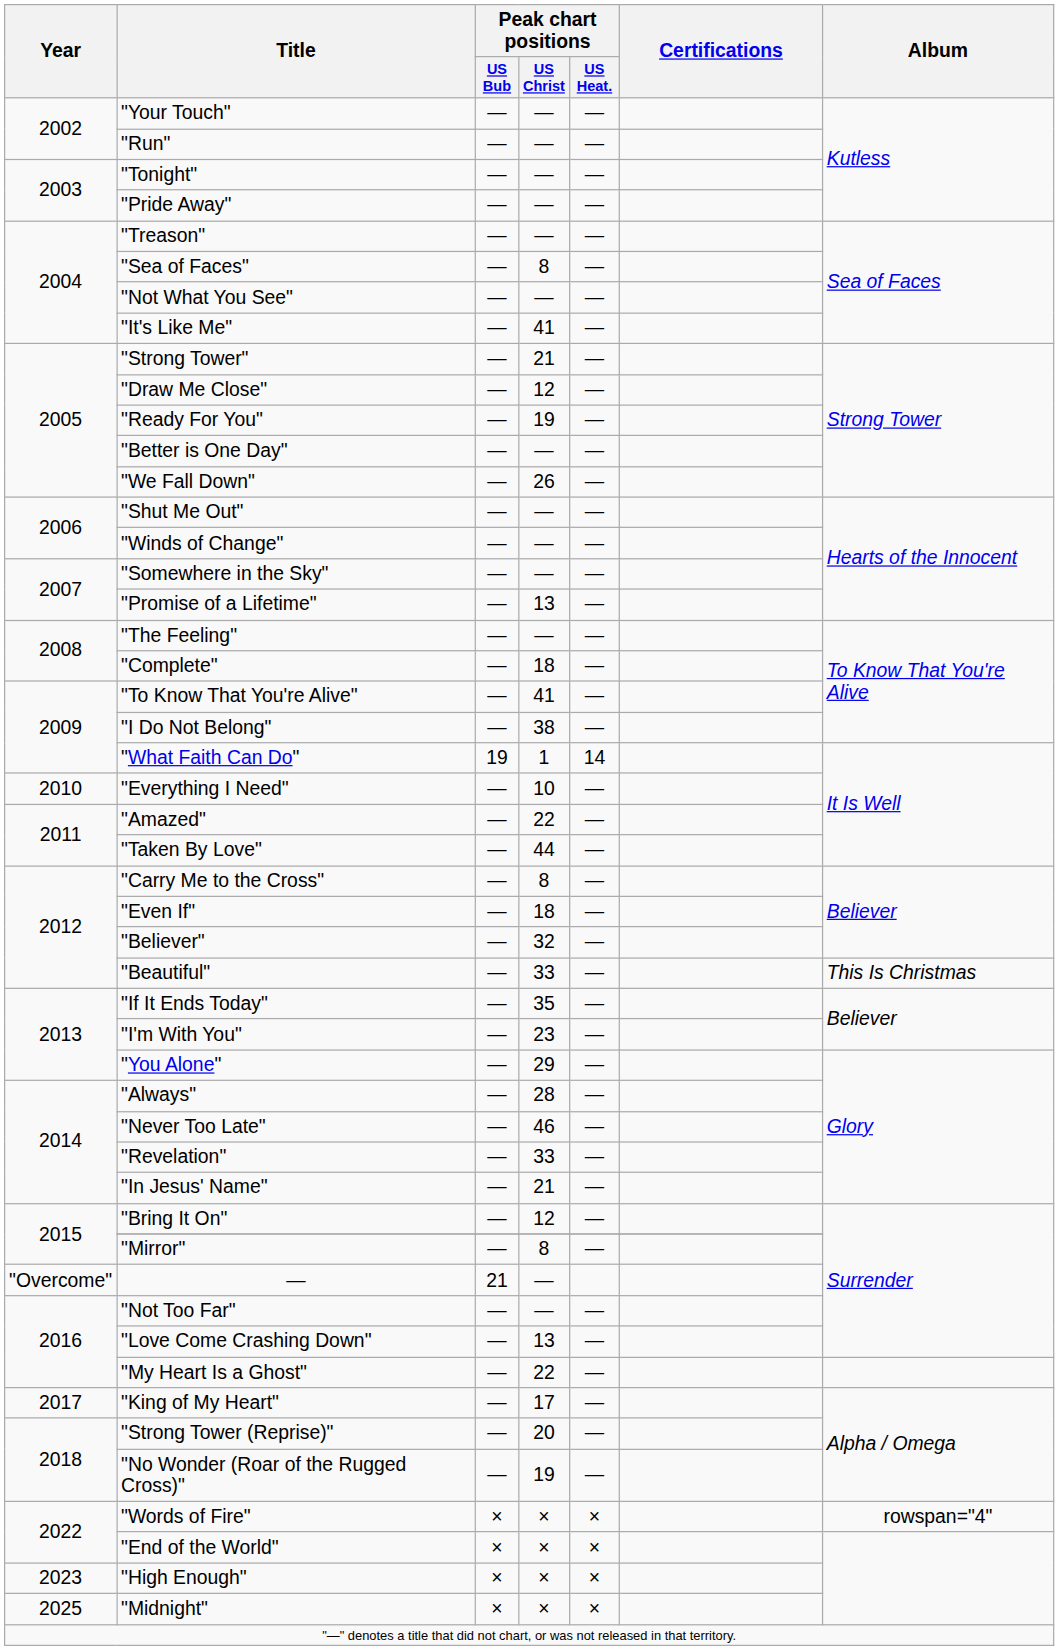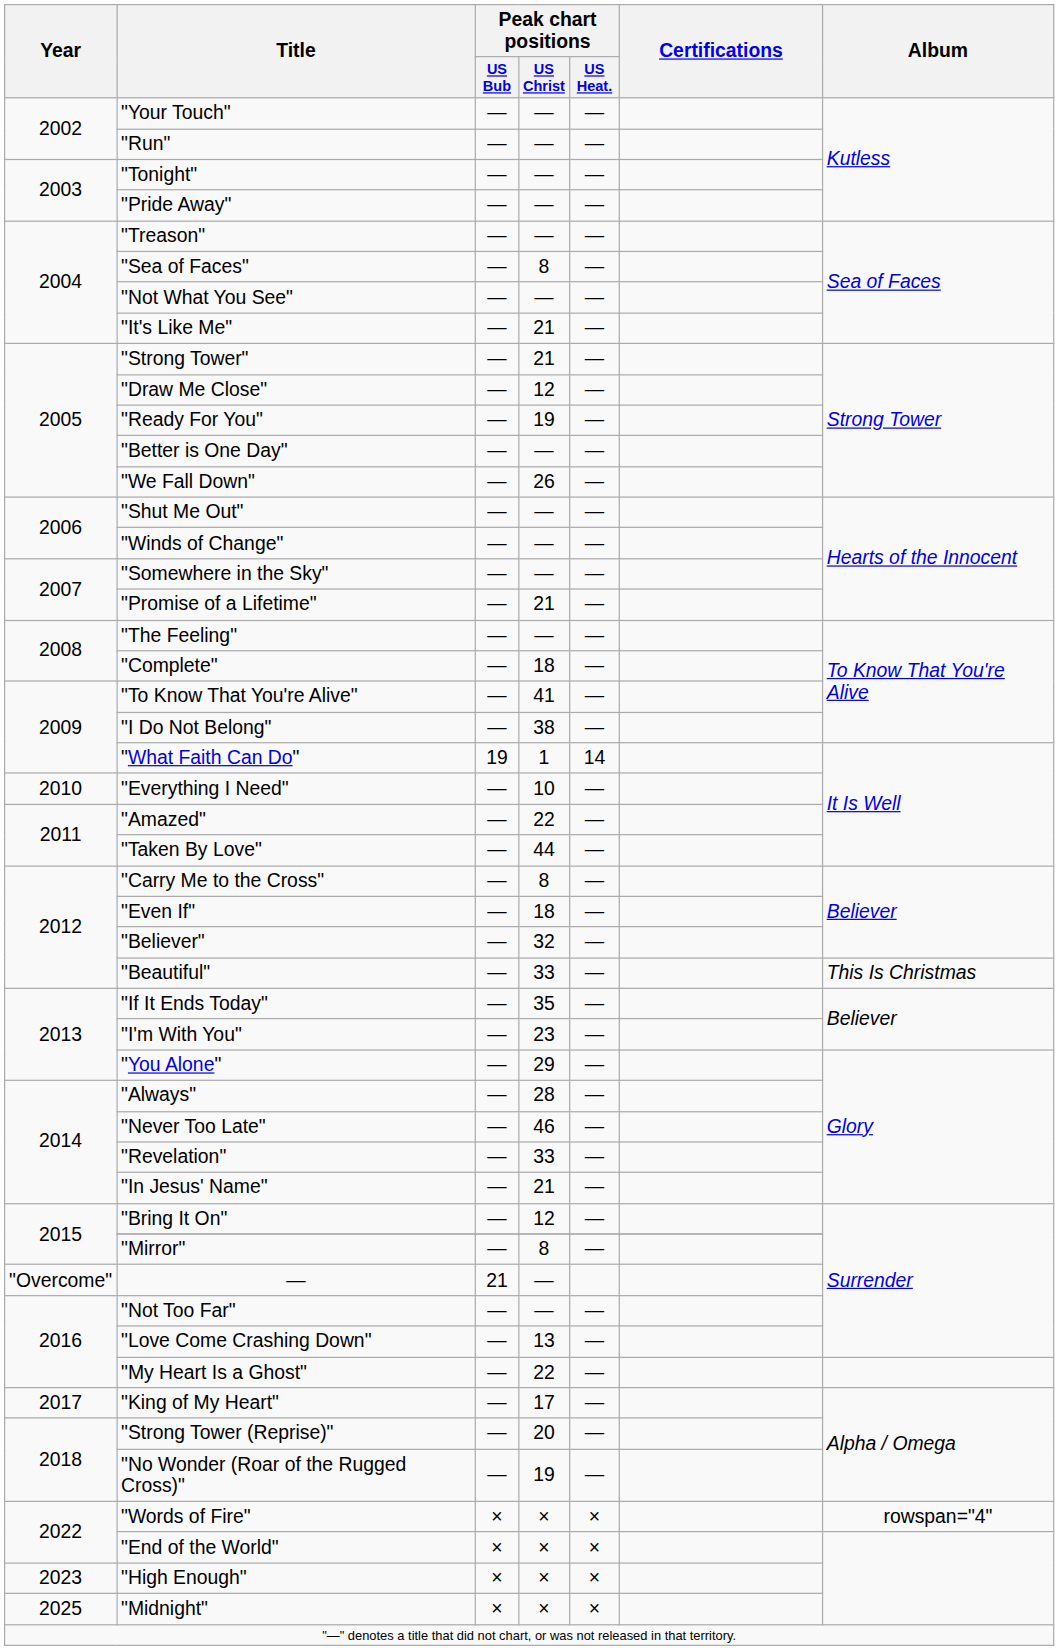(544, 328) 41 -> (544, 328) 21
(544, 604) 13 -> (544, 604) 21
